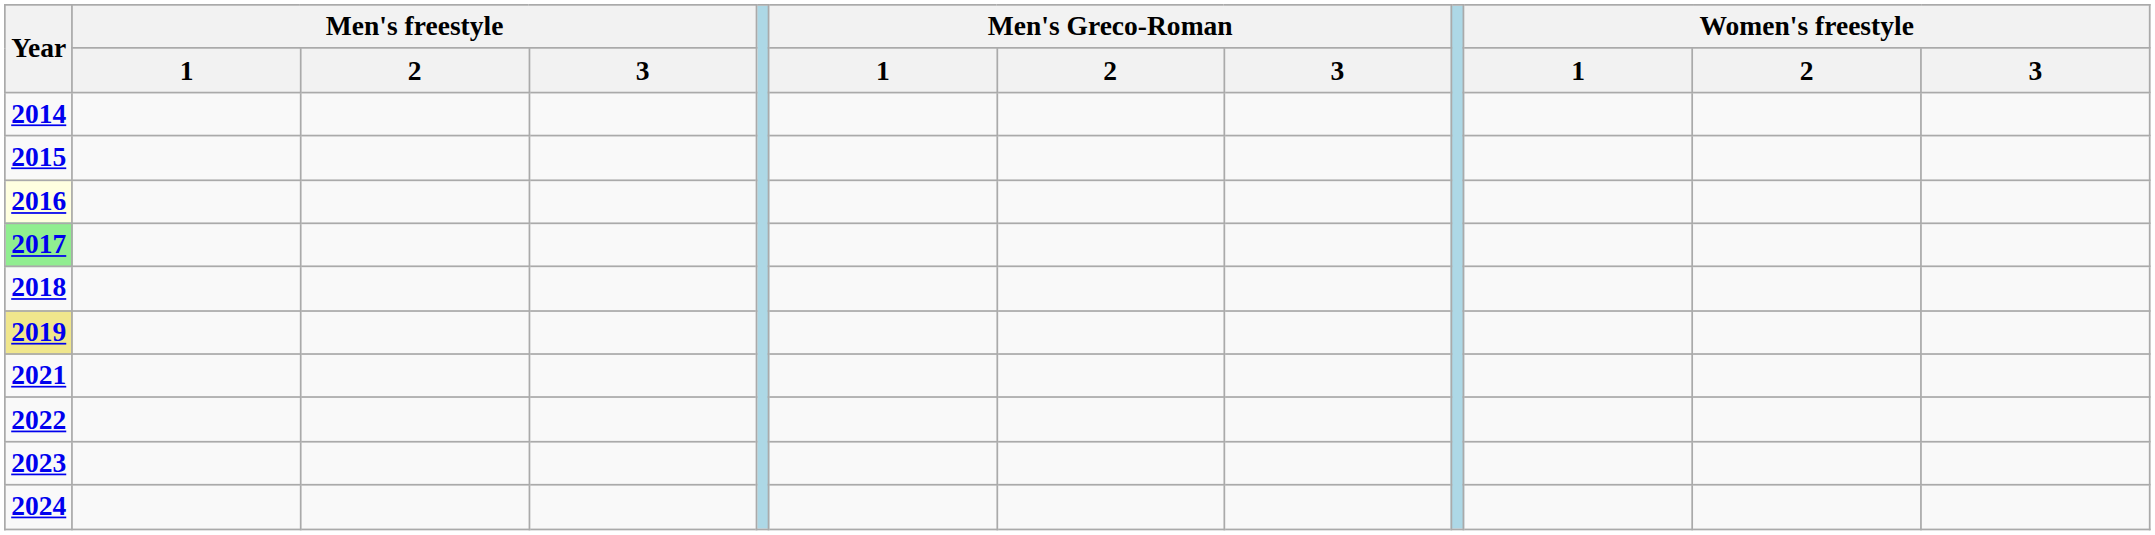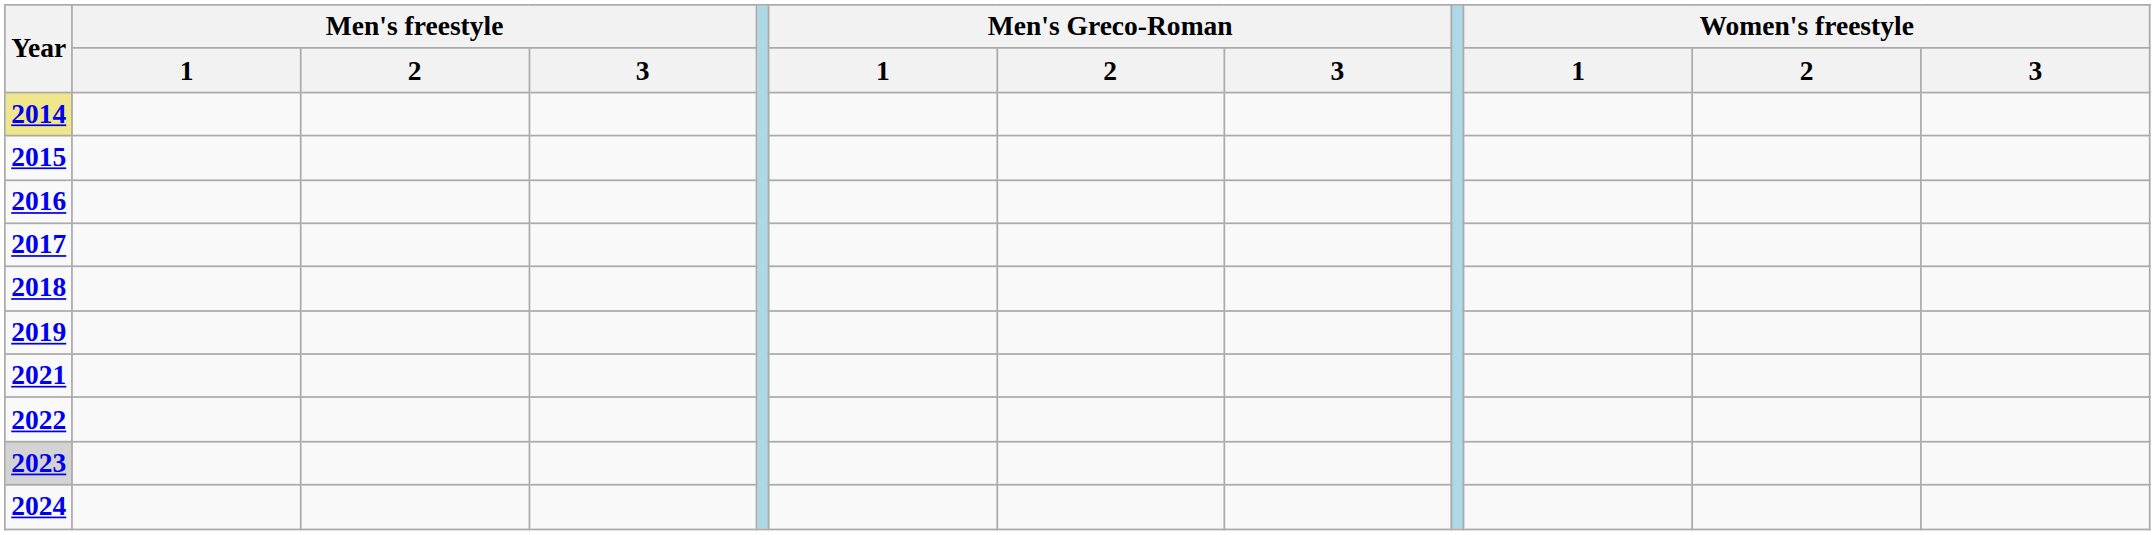(39, 113) no background -> (39, 113) khaki background
(39, 200) lightyellow background -> (39, 200) no background
(39, 244) lightgreen background -> (39, 244) no background
(39, 331) khaki background -> (39, 331) no background
(39, 462) no background -> (39, 462) lightgrey background
